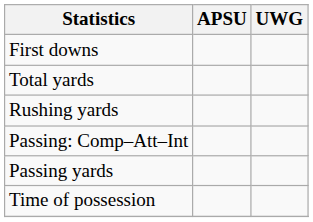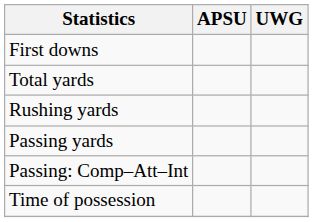rows swapped: (61, 170) <-> (99, 140)
